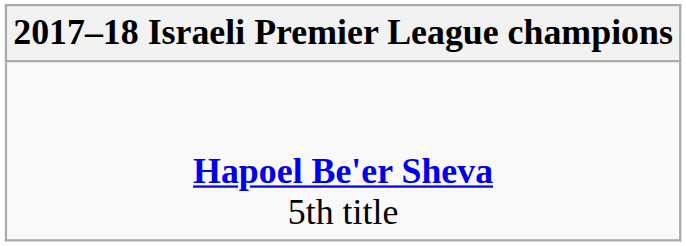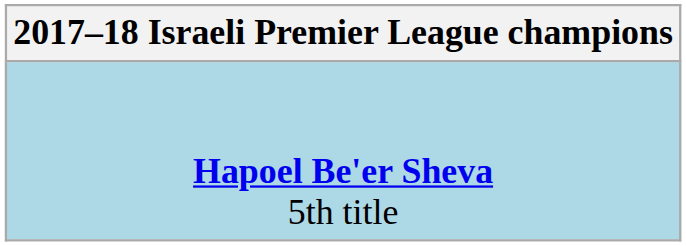(343, 190) no background -> (343, 190) lightblue background
